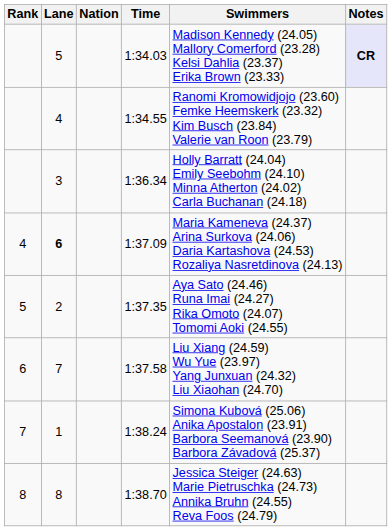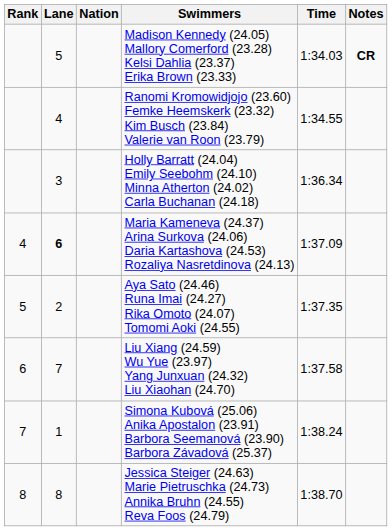columns swapped: (258, 14) <-> (146, 14)
(366, 55) lavender background -> (366, 55) no background
